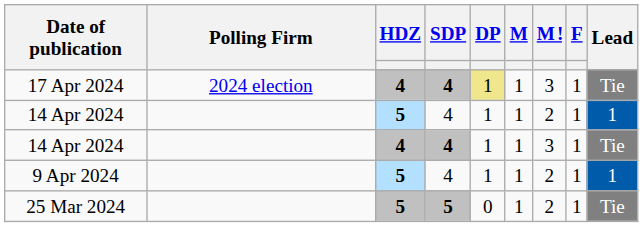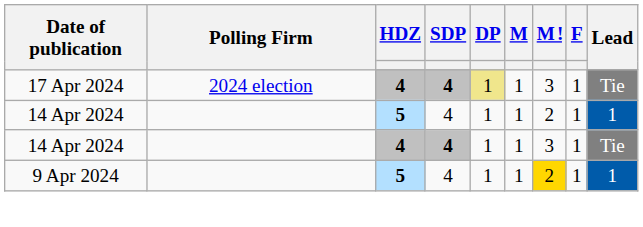(549, 176) no background -> (549, 176) gold background
- row: (76, 206)
